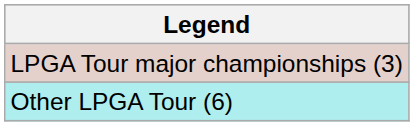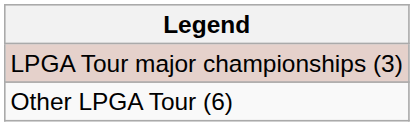(122, 102) paleturquoise background -> (122, 102) no background
